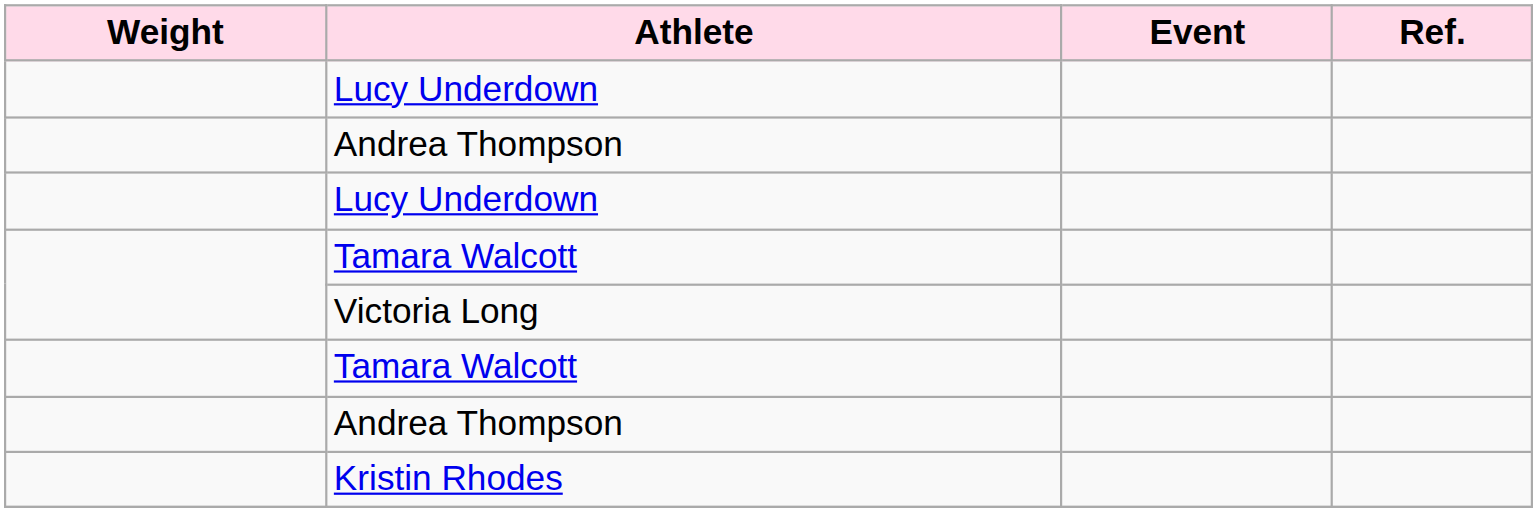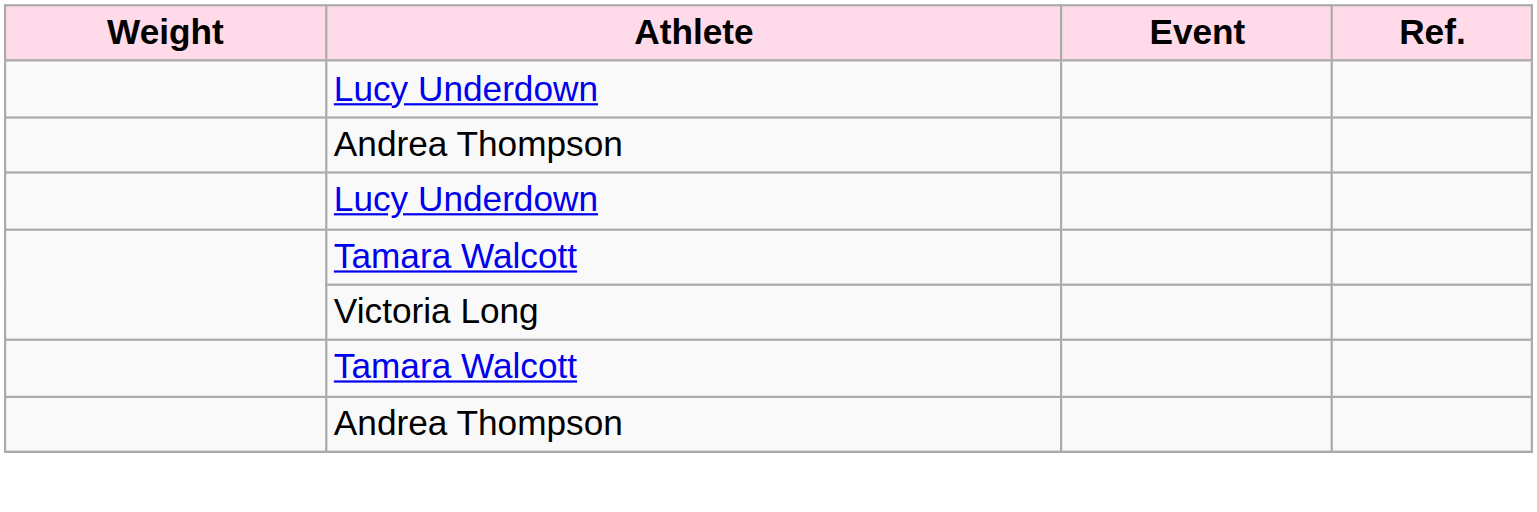- row: (165, 480)
